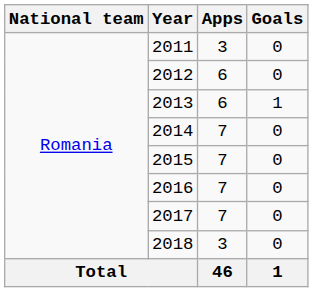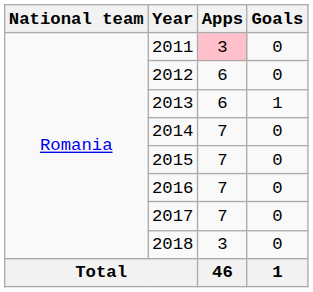(222, 47) no background -> (222, 47) pink background
